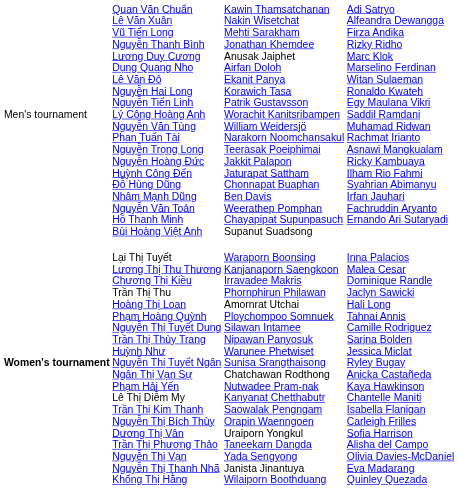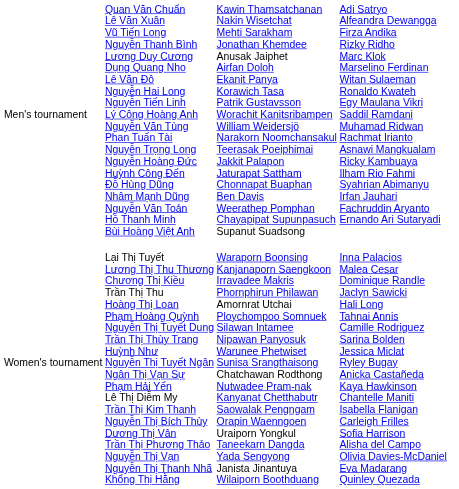(57, 363) bold -> (53, 363) normal
